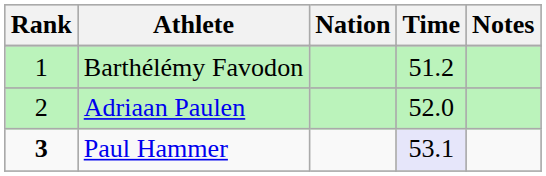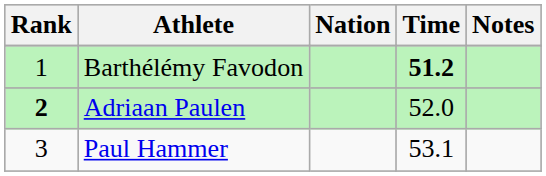(431, 66) normal -> (431, 66) bold
(41, 107) normal -> (41, 107) bold
(41, 149) bold -> (41, 149) normal
(431, 149) lavender background -> (431, 149) no background
